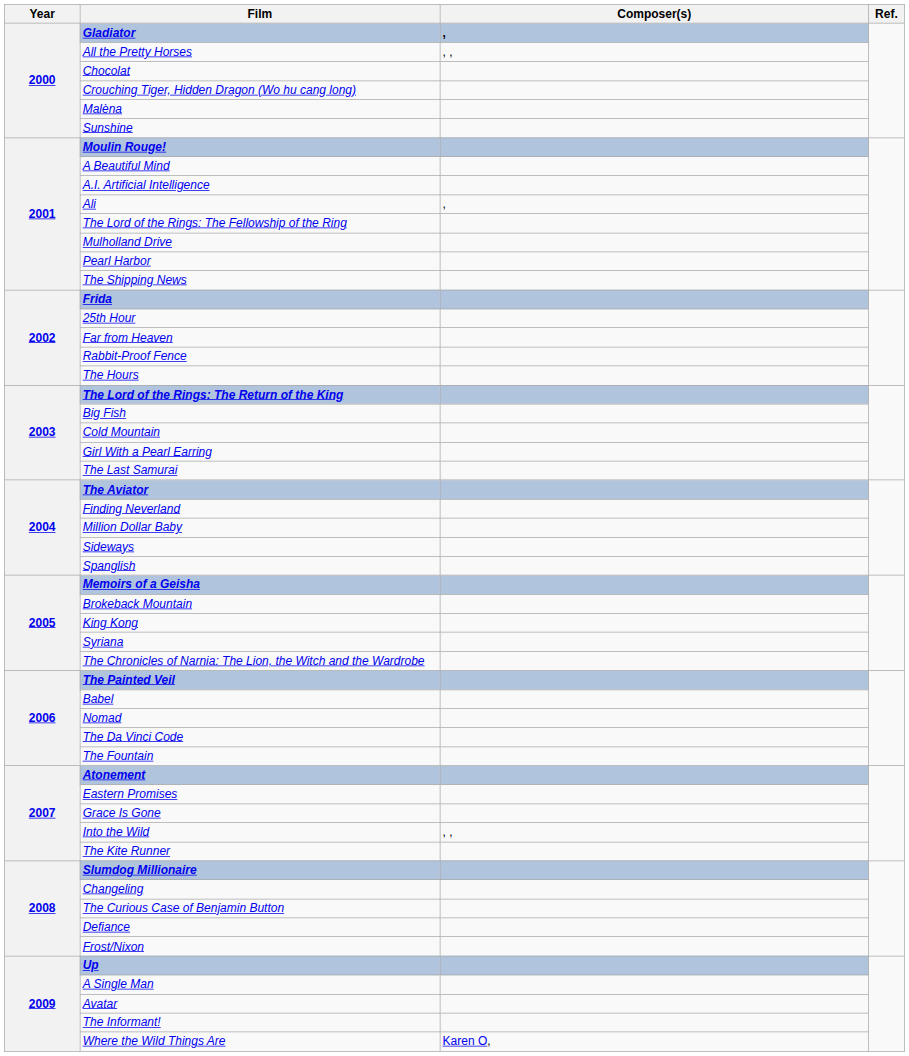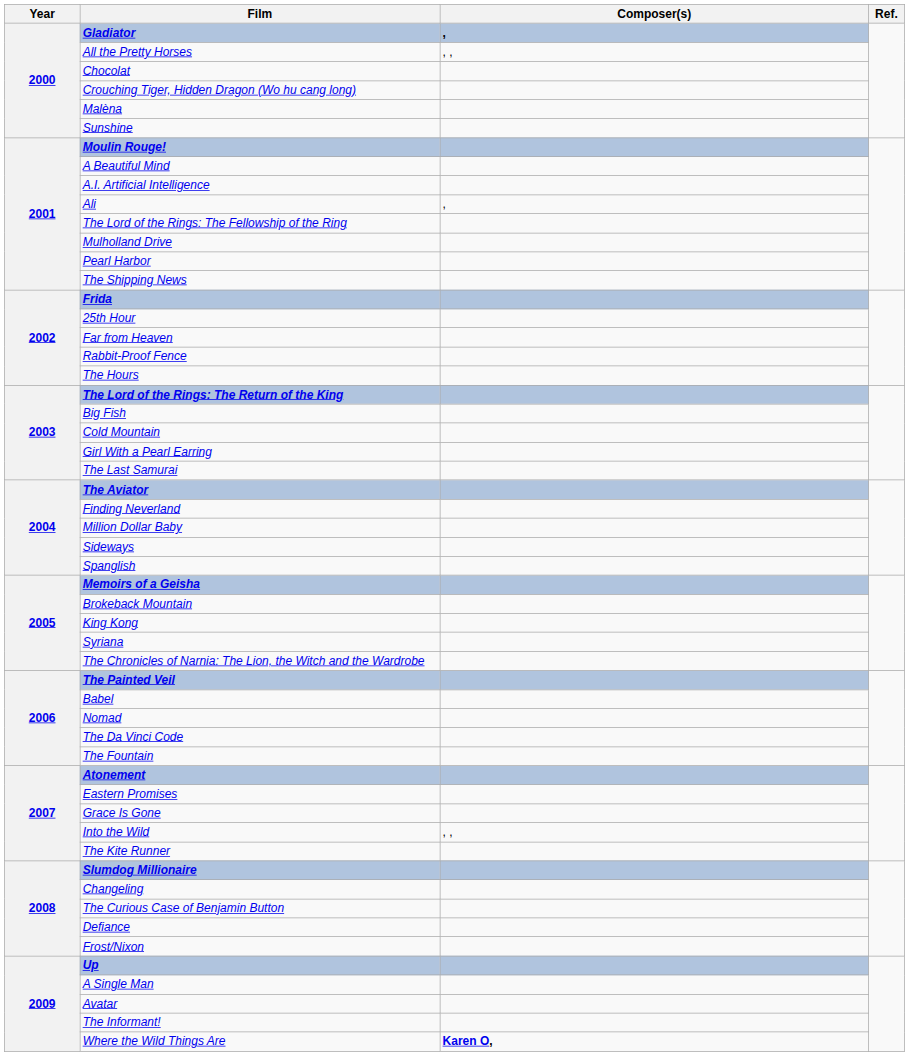(467, 1041) normal -> (468, 1041) bold
